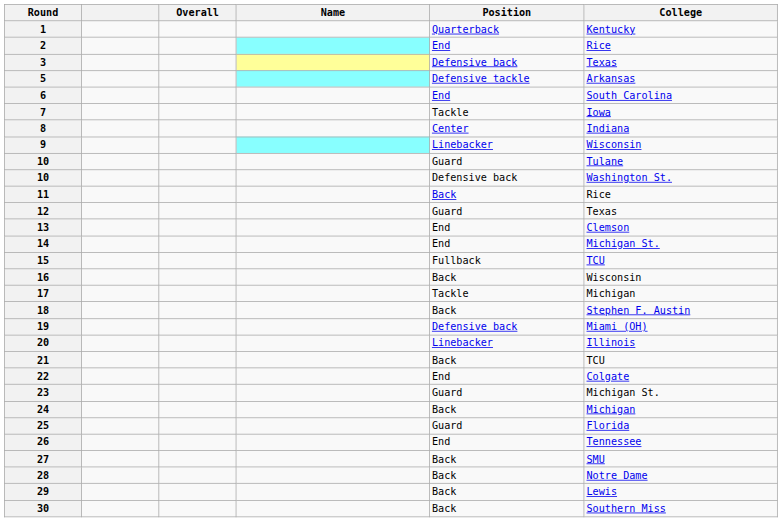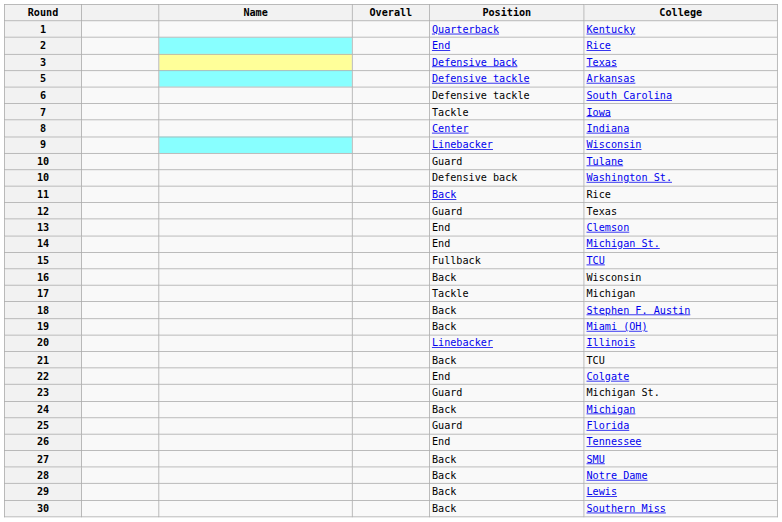columns swapped: (198, 13) <-> (333, 13)
(441, 95) End -> (481, 95) Defensive tackle
(475, 327) Defensive back -> (444, 327) Back
